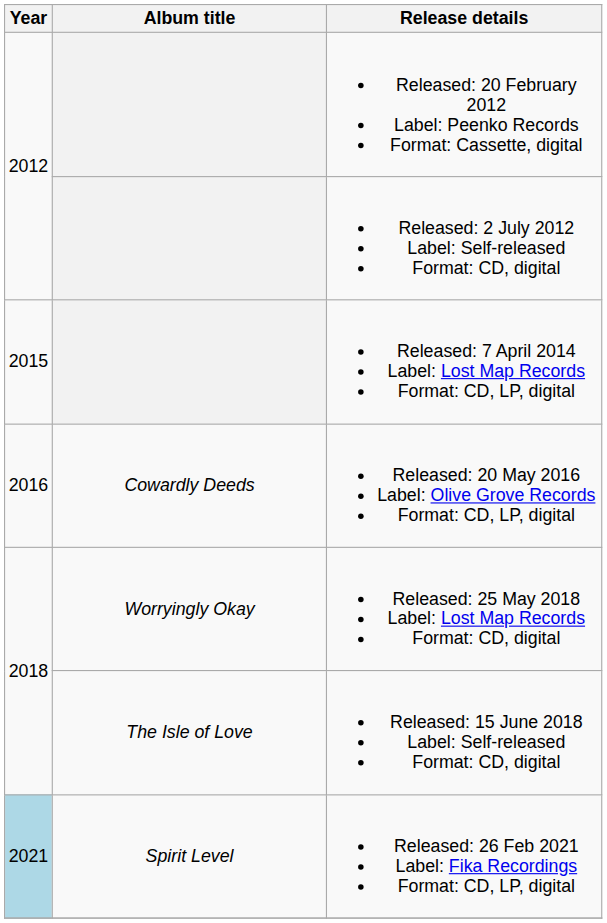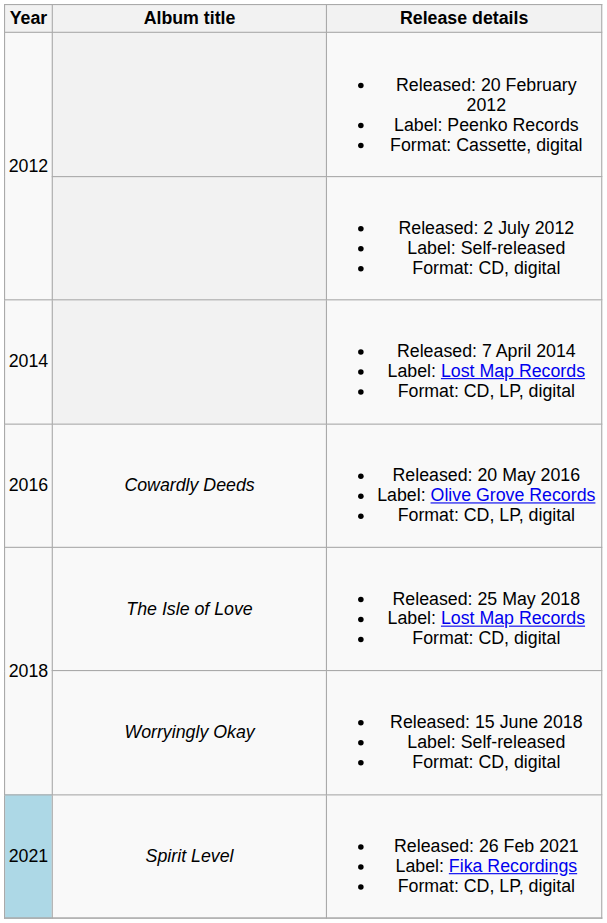(28, 361) 2015 -> (28, 361) 2014
(190, 608) Worryingly Okay -> (190, 608) The Isle of Love
(190, 732) The Isle of Love -> (190, 732) Worryingly Okay
